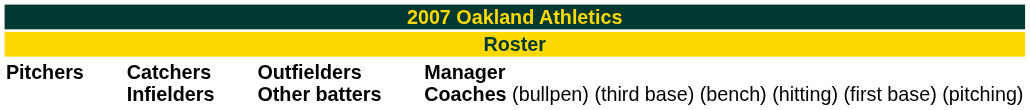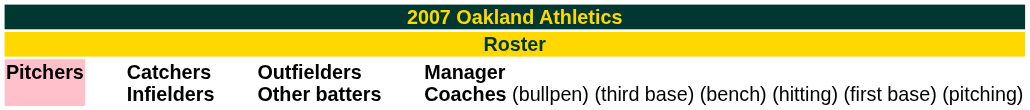(45, 72) no background -> (45, 72) pink background
